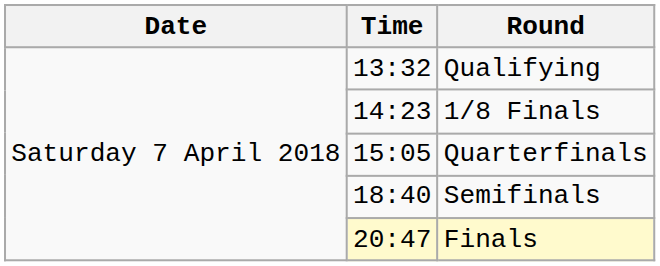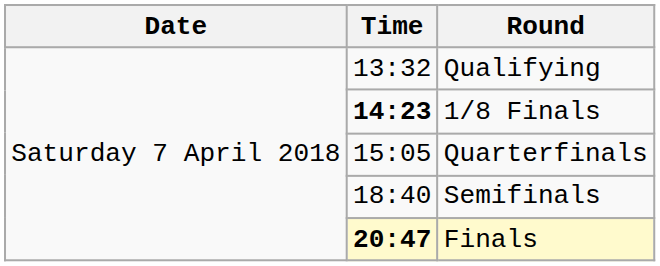(392, 111) normal -> (392, 111) bold
(392, 239) normal -> (392, 239) bold
